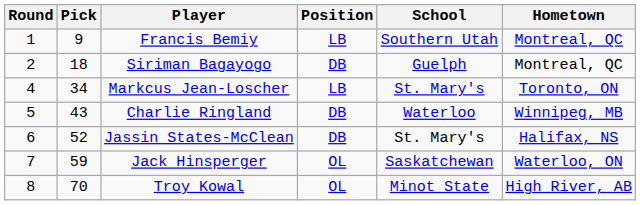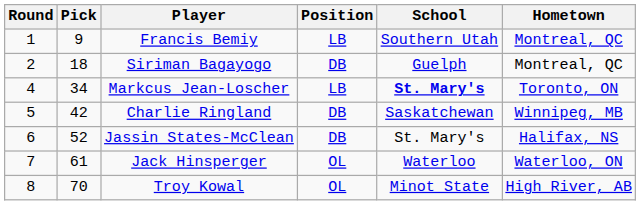(439, 90) normal -> (439, 90) bold
(79, 114) 43 -> (79, 114) 42
(439, 114) Waterloo -> (439, 114) Saskatchewan
(79, 163) 59 -> (79, 163) 61
(439, 163) Saskatchewan -> (439, 163) Waterloo
